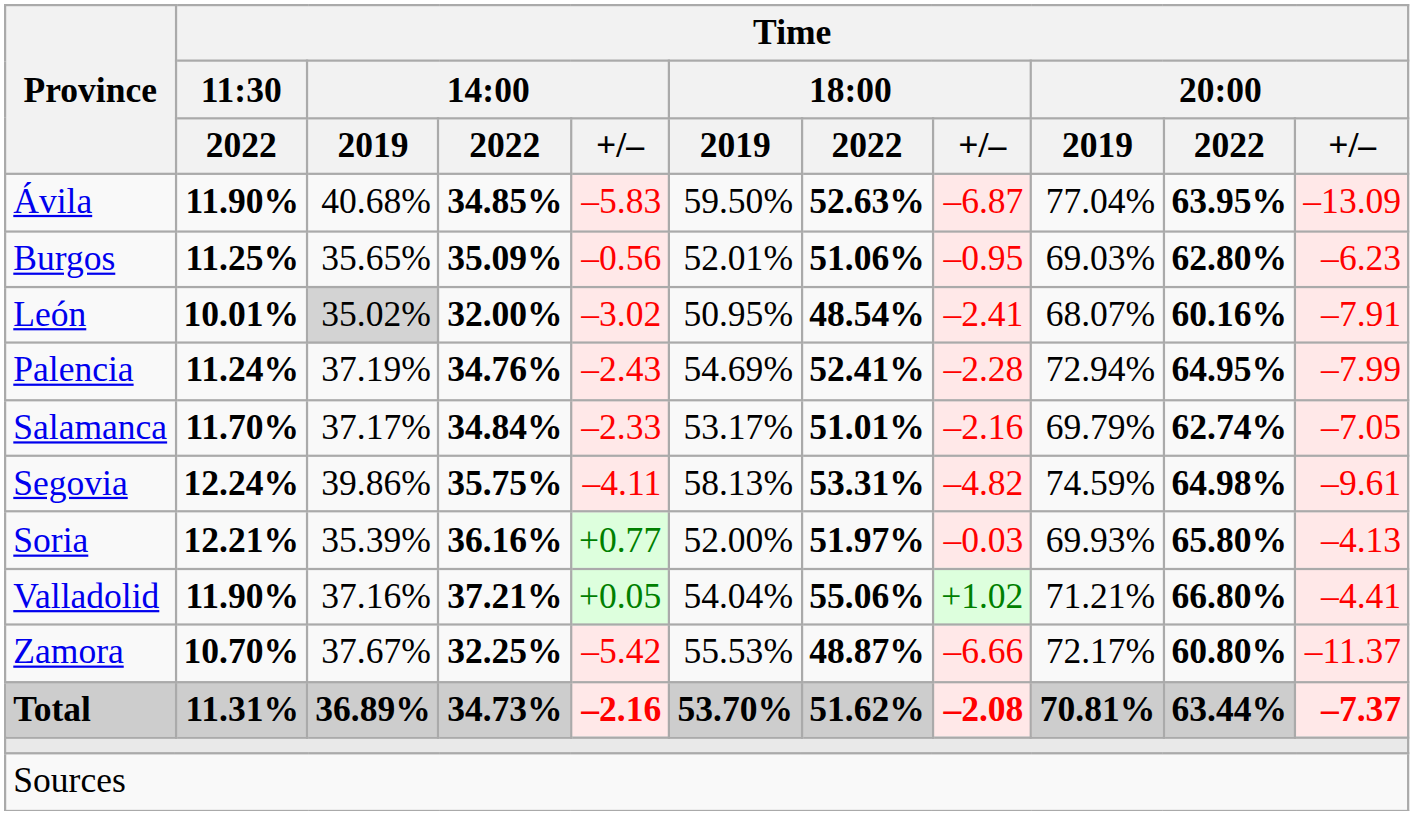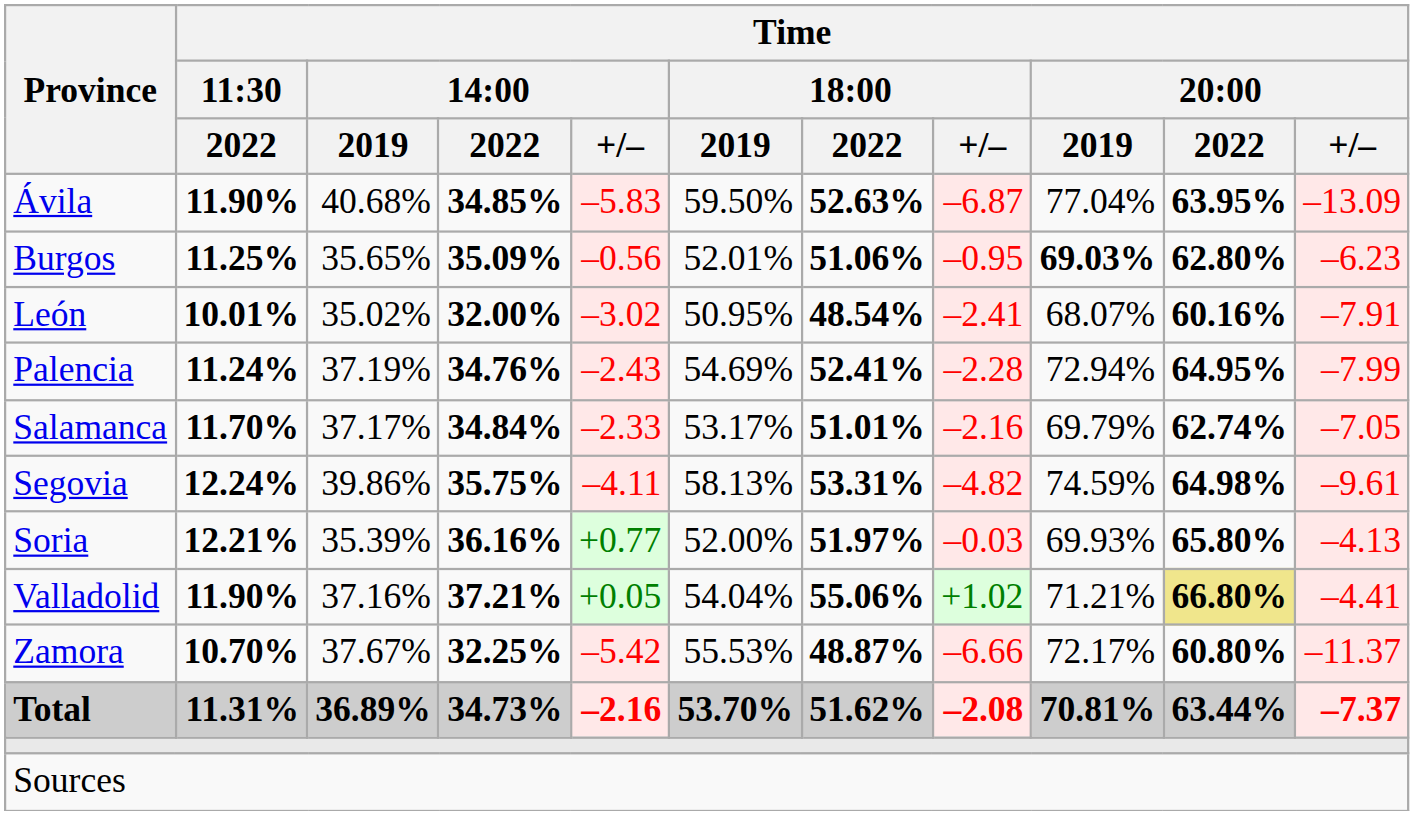(1100, 257) normal -> (1097, 257) bold
(376, 314) lightgrey background -> (376, 314) no background
(1229, 595) no background -> (1229, 595) khaki background
